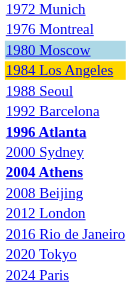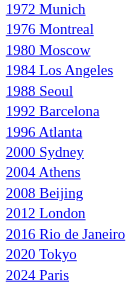(48, 50) lightblue background -> (48, 50) no background
(60, 70) gold background -> (60, 70) no background
(46, 131) bold -> (44, 131) normal
(44, 172) bold -> (43, 172) normal
